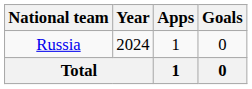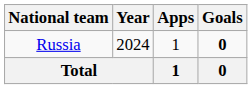(222, 44) normal -> (222, 44) bold
